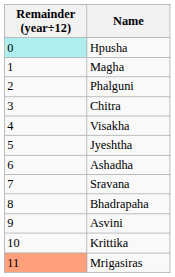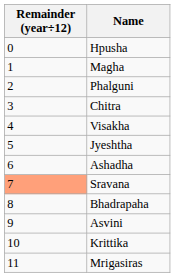(10, 47) paleturquoise background -> (10, 47) no background
(10, 184) no background -> (10, 184) lightsalmon background
(13, 262) lightsalmon background -> (13, 262) no background
